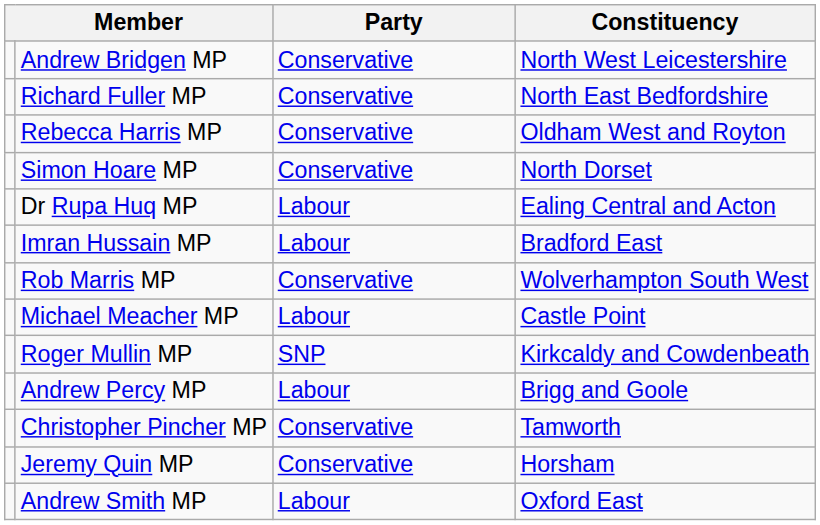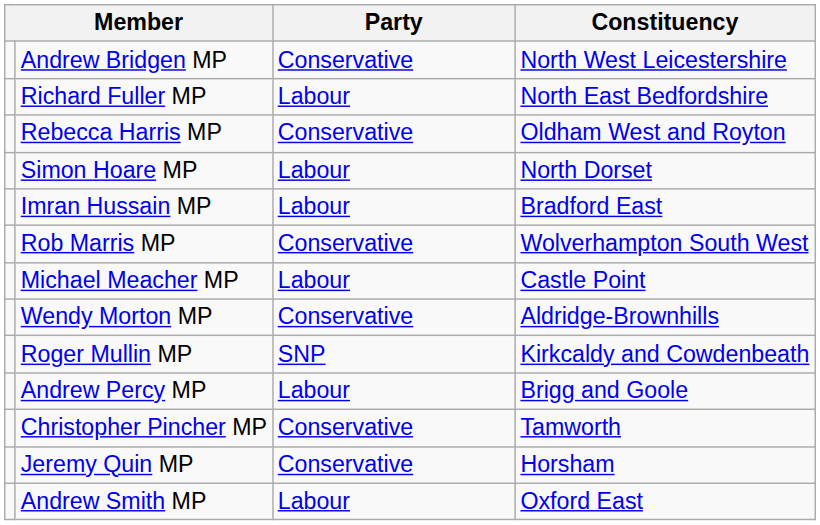(345, 96) Conservative -> (314, 96) Labour
(345, 170) Conservative -> (314, 170) Labour
- row: (109, 206)
+ row: (117, 317)
